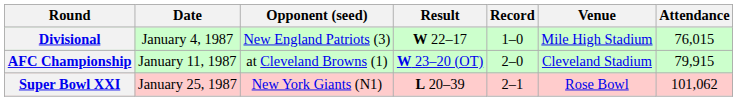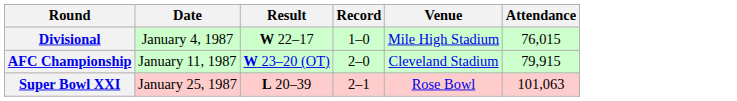- column: (317, 15)
(694, 84) 101,062 -> (541, 84) 101,063
